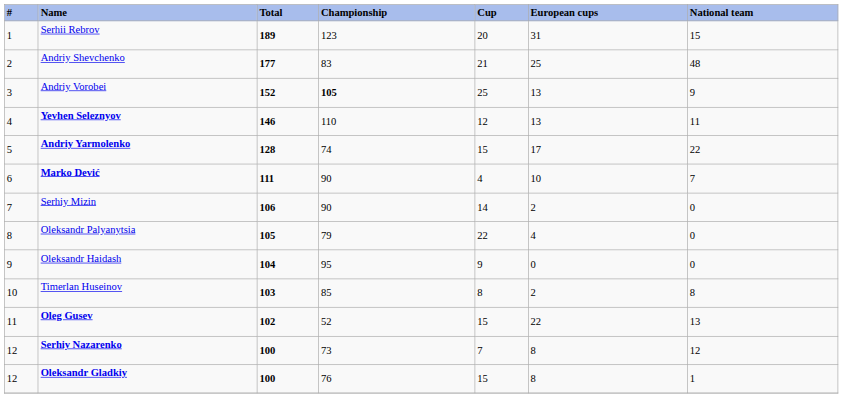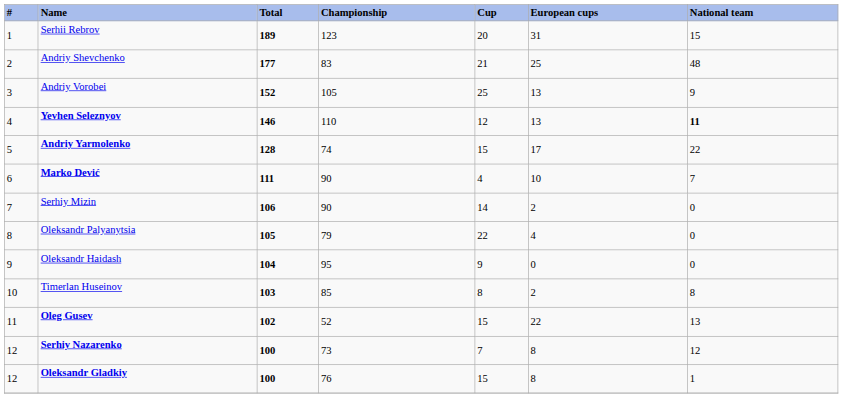(329, 92) bold -> (329, 92) normal
(695, 121) normal -> (695, 121) bold
